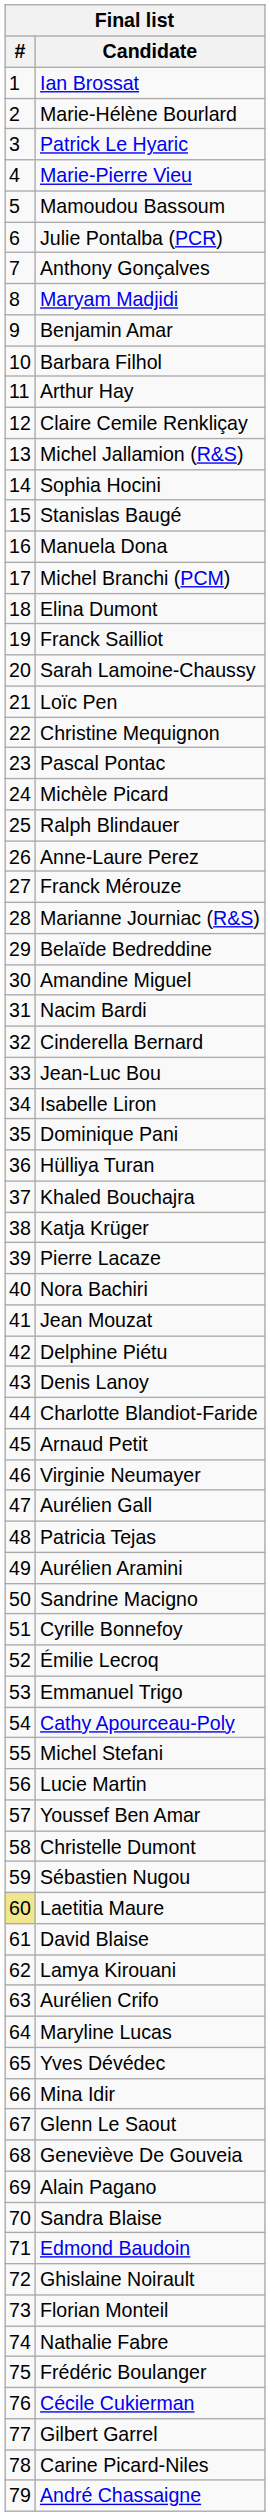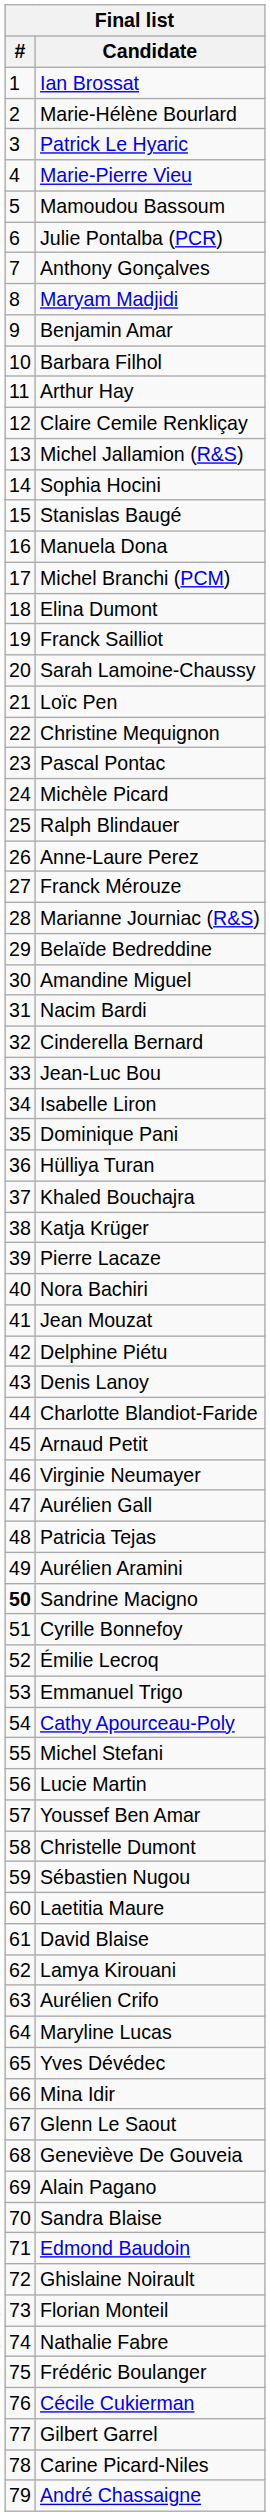(20, 1599) normal -> (20, 1599) bold
(20, 1908) khaki background -> (20, 1908) no background
